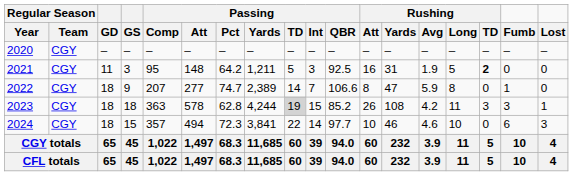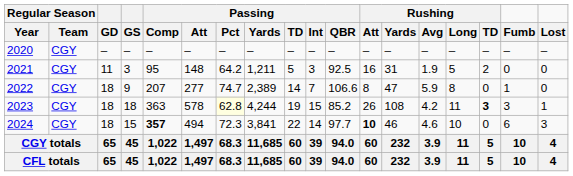(486, 69) bold -> (486, 69) normal
(230, 106) no background -> (230, 106) lightyellow background
(294, 106) lightgrey background -> (294, 106) no background
(486, 106) normal -> (486, 106) bold
(156, 124) normal -> (156, 124) bold
(369, 124) normal -> (369, 124) bold
